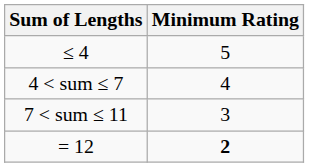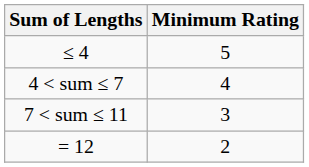(225, 146) bold -> (225, 146) normal
